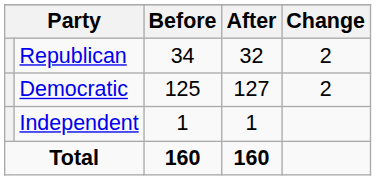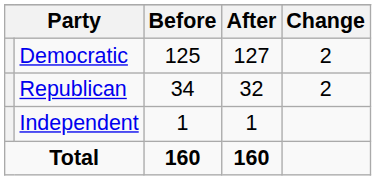rows swapped: (74, 89) <-> (73, 55)
